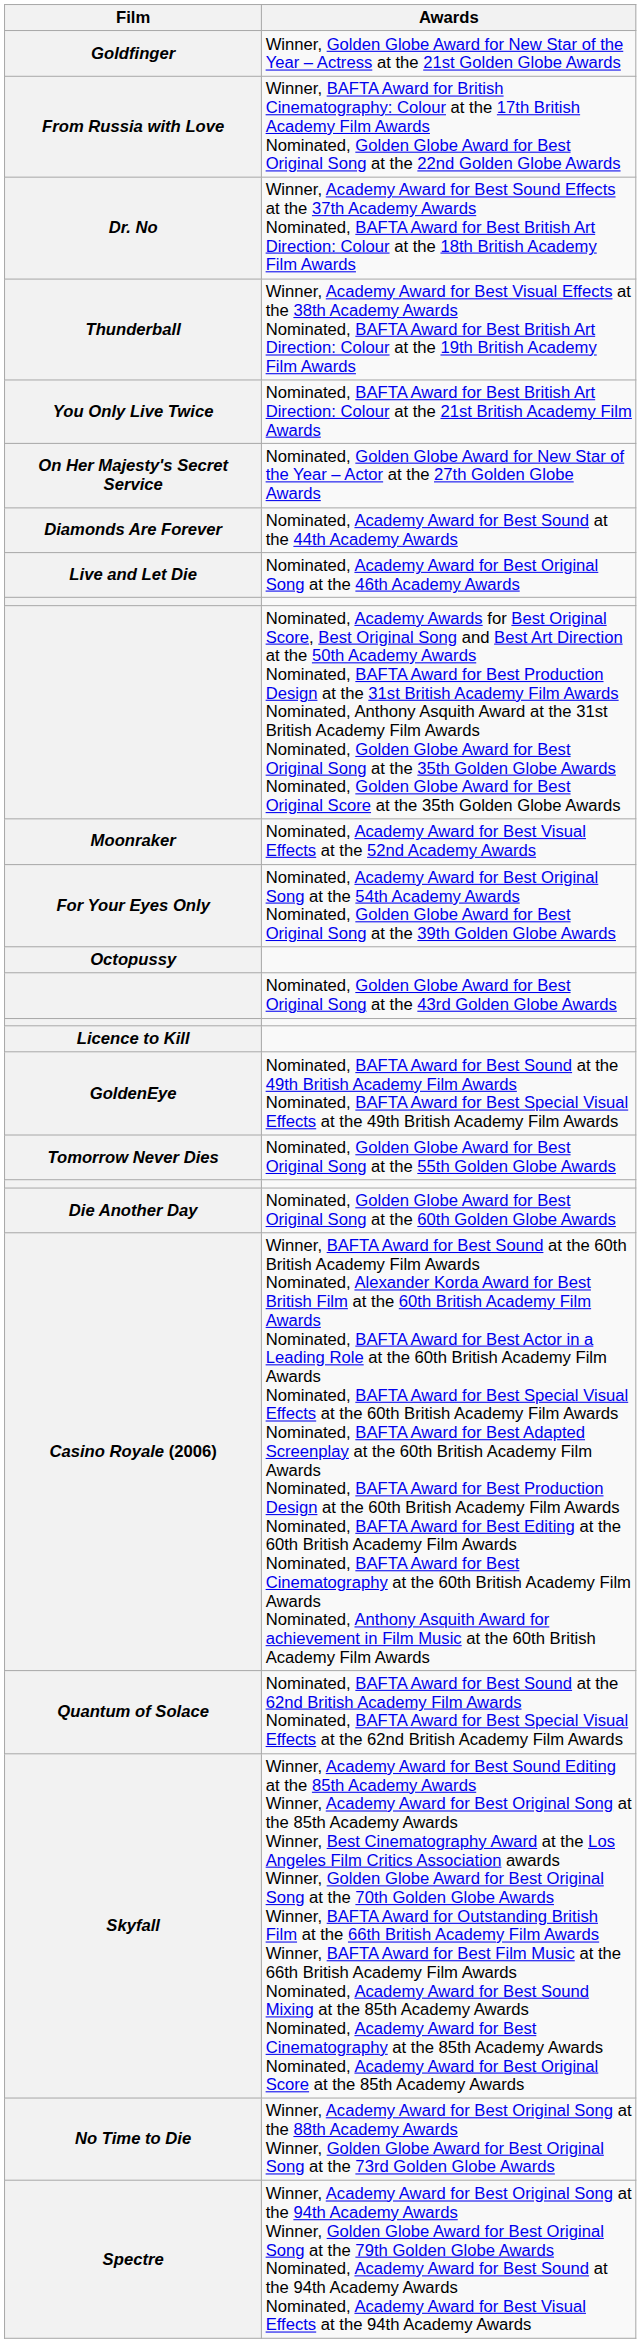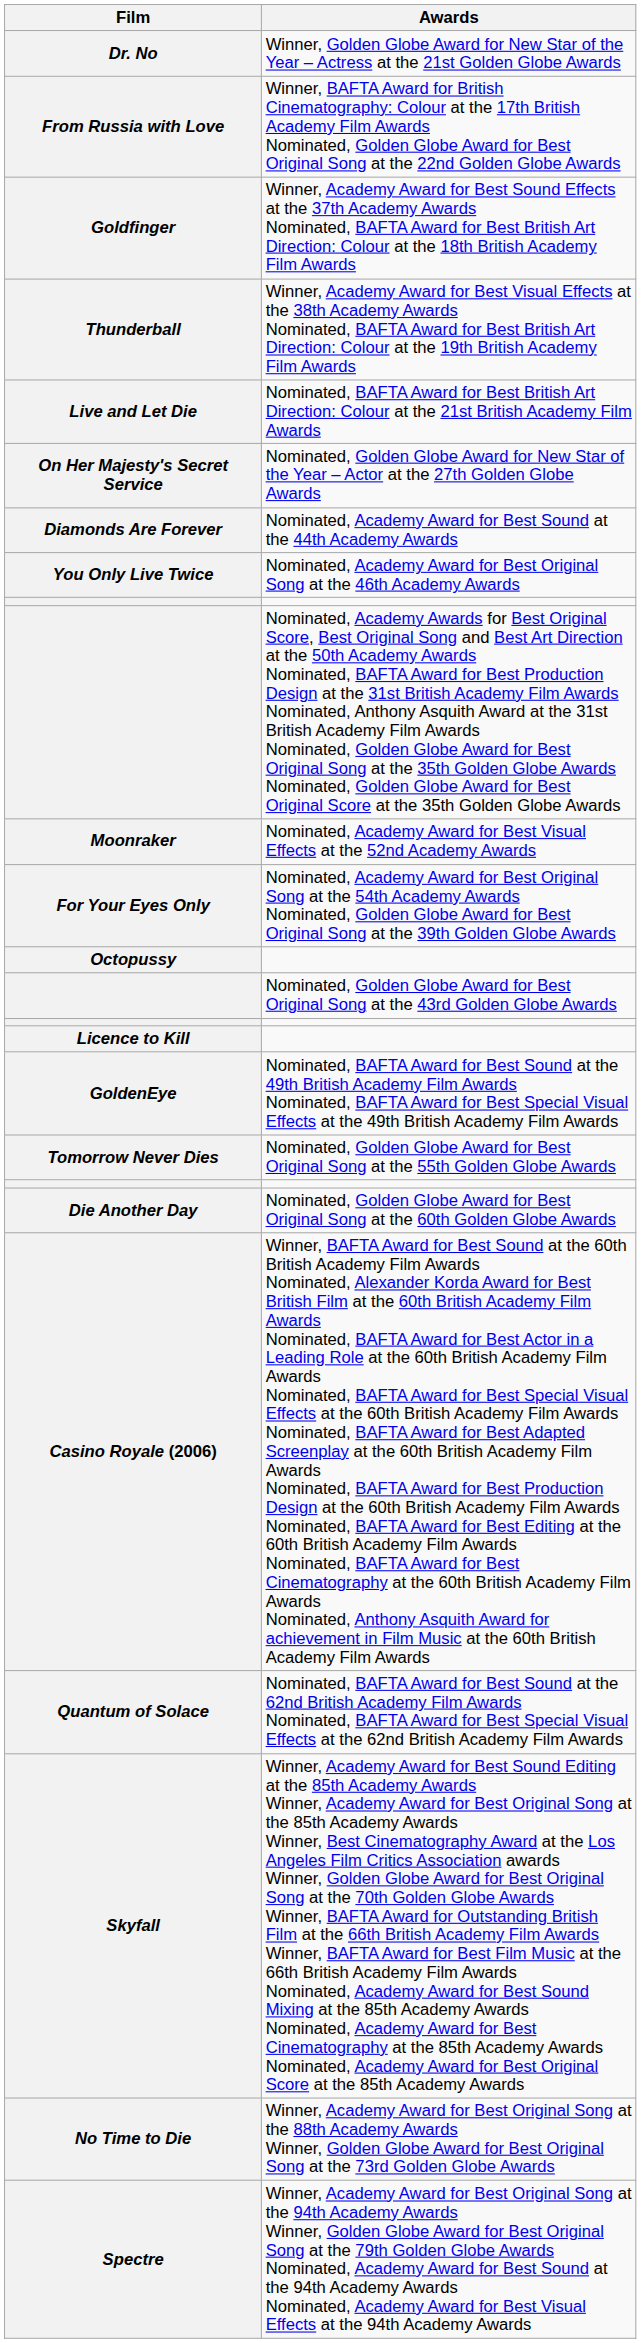(133, 53) Goldfinger -> (133, 53) Dr. No
(133, 227) Dr. No -> (133, 227) Goldfinger
(133, 411) You Only Live Twice -> (133, 411) Live and Let Die
(133, 575) Live and Let Die -> (133, 575) You Only Live Twice
